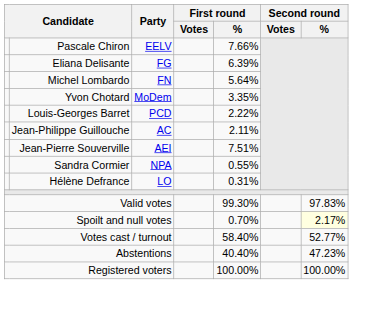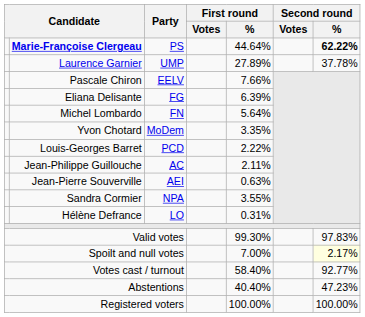+ row: (77, 47)
+ row: (100, 63)
(243, 148) 7.51% -> (256, 181) 0.63%
(243, 165) 0.55% -> (256, 198) 3.55%
(243, 220) 0.70% -> (256, 254) 7.00%
(327, 237) 52.77% -> (340, 271) 92.77%
